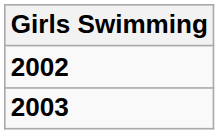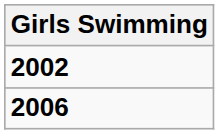(40, 107) 2003 -> (40, 107) 2006
